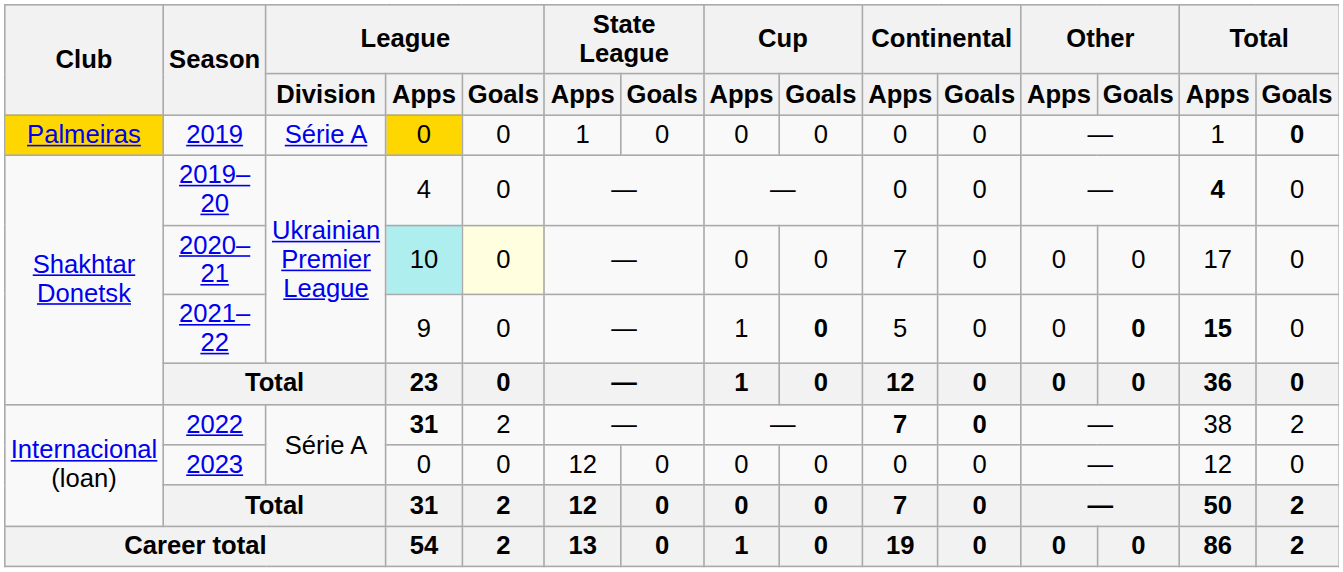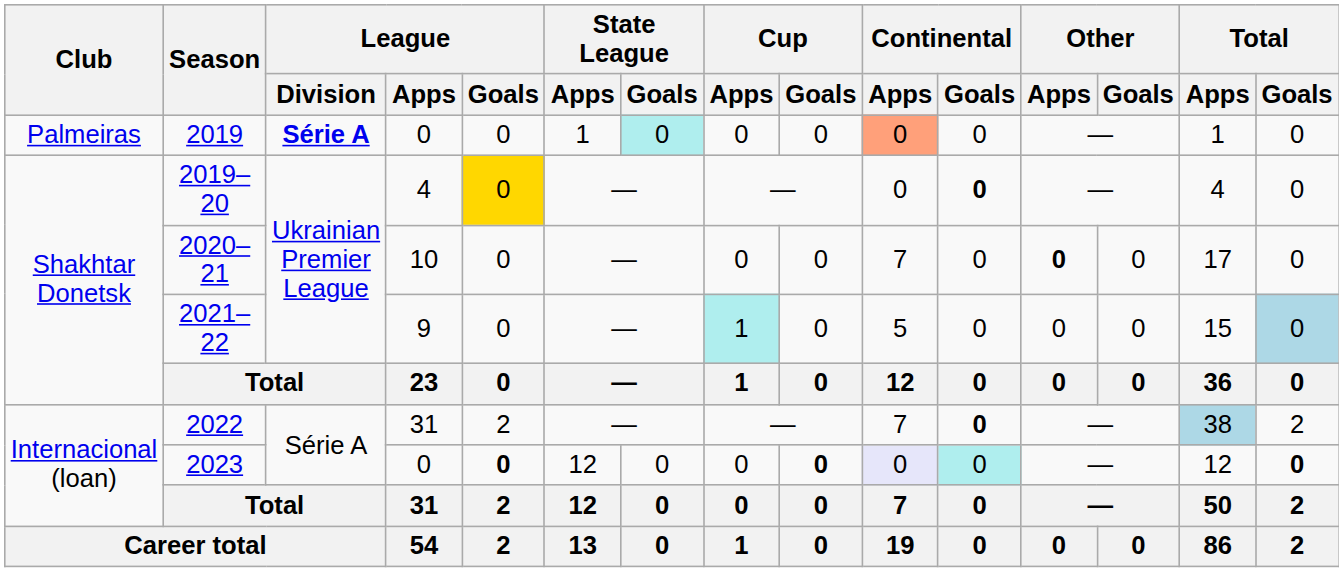(84, 134) gold background -> (84, 134) no background
(326, 134) normal -> (326, 134) bold
(424, 134) gold background -> (424, 134) no background
(662, 134) no background -> (662, 134) paleturquoise background
(900, 134) no background -> (900, 134) lightsalmon background
(1297, 134) bold -> (1297, 134) normal
(503, 189) no background -> (503, 189) gold background
(980, 189) normal -> (980, 189) bold
(1218, 189) bold -> (1218, 189) normal
(424, 259) paleturquoise background -> (424, 259) no background
(503, 259) lightyellow background -> (503, 259) no background
(1059, 259) normal -> (1059, 259) bold
(741, 328) no background -> (741, 328) paleturquoise background
(821, 328) bold -> (821, 328) normal
(1138, 328) bold -> (1138, 328) normal
(1218, 328) bold -> (1218, 328) normal
(1297, 328) no background -> (1297, 328) lightblue background
(424, 424) bold -> (424, 424) normal
(900, 424) bold -> (900, 424) normal
(1218, 424) no background -> (1218, 424) lightblue background
(503, 464) normal -> (503, 464) bold
(821, 464) normal -> (821, 464) bold
(900, 464) no background -> (900, 464) lavender background
(980, 464) no background -> (980, 464) paleturquoise background
(1297, 464) normal -> (1297, 464) bold
